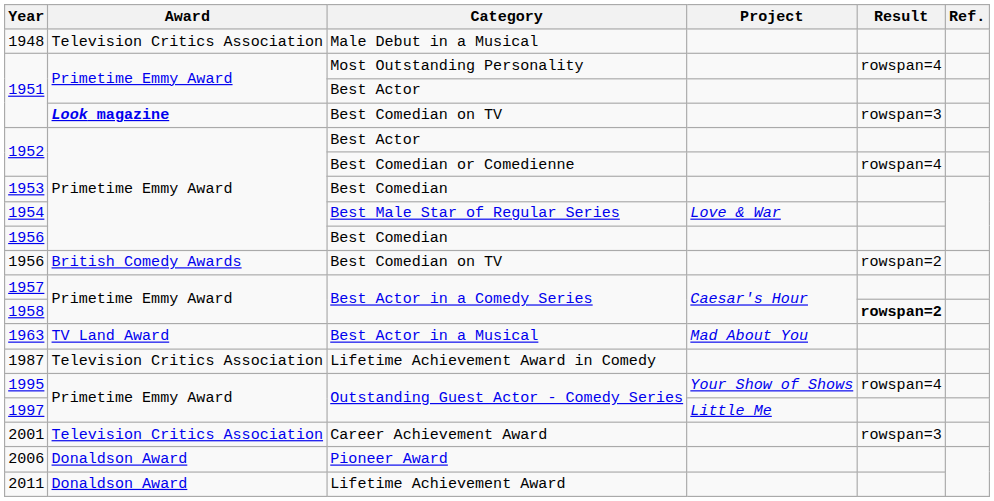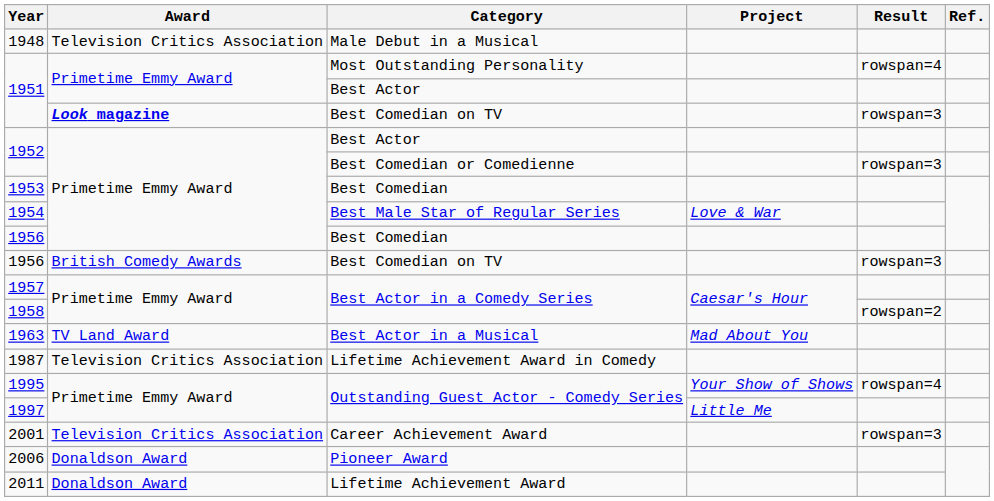(901, 164) rowspan=4 -> (901, 164) rowspan=3
(901, 263) rowspan=2 -> (901, 263) rowspan=3
(901, 312) bold -> (901, 312) normal
